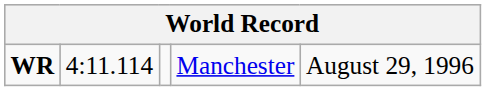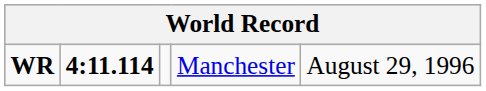(109, 64) normal -> (110, 64) bold
